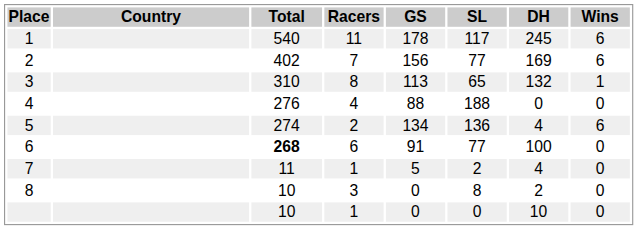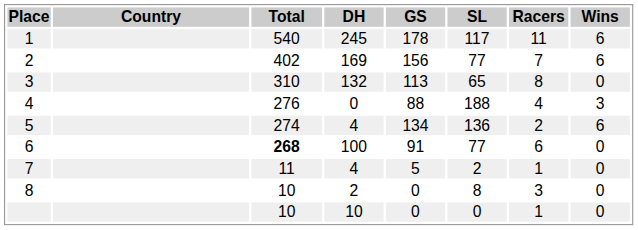columns swapped: (539, 17) <-> (354, 17)
(600, 82) 1 -> (600, 82) 0
(600, 104) 0 -> (600, 104) 3
